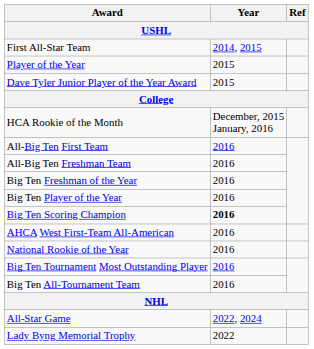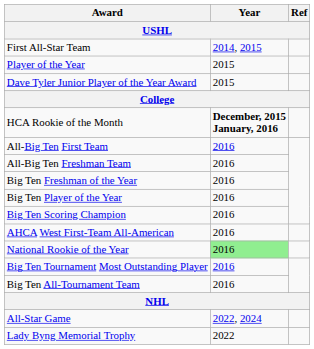(248, 122) normal -> (249, 122) bold
(224, 215) bold -> (224, 215) normal
(224, 249) no background -> (224, 249) lightgreen background
